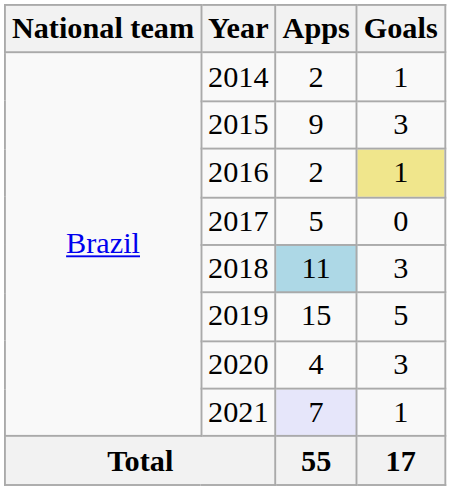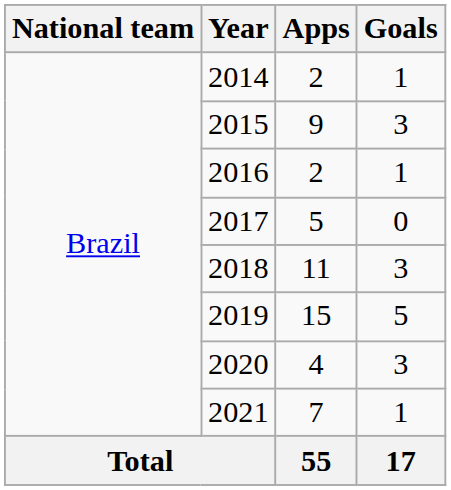(401, 172) khaki background -> (401, 172) no background
(316, 268) lightblue background -> (316, 268) no background
(316, 412) lavender background -> (316, 412) no background
